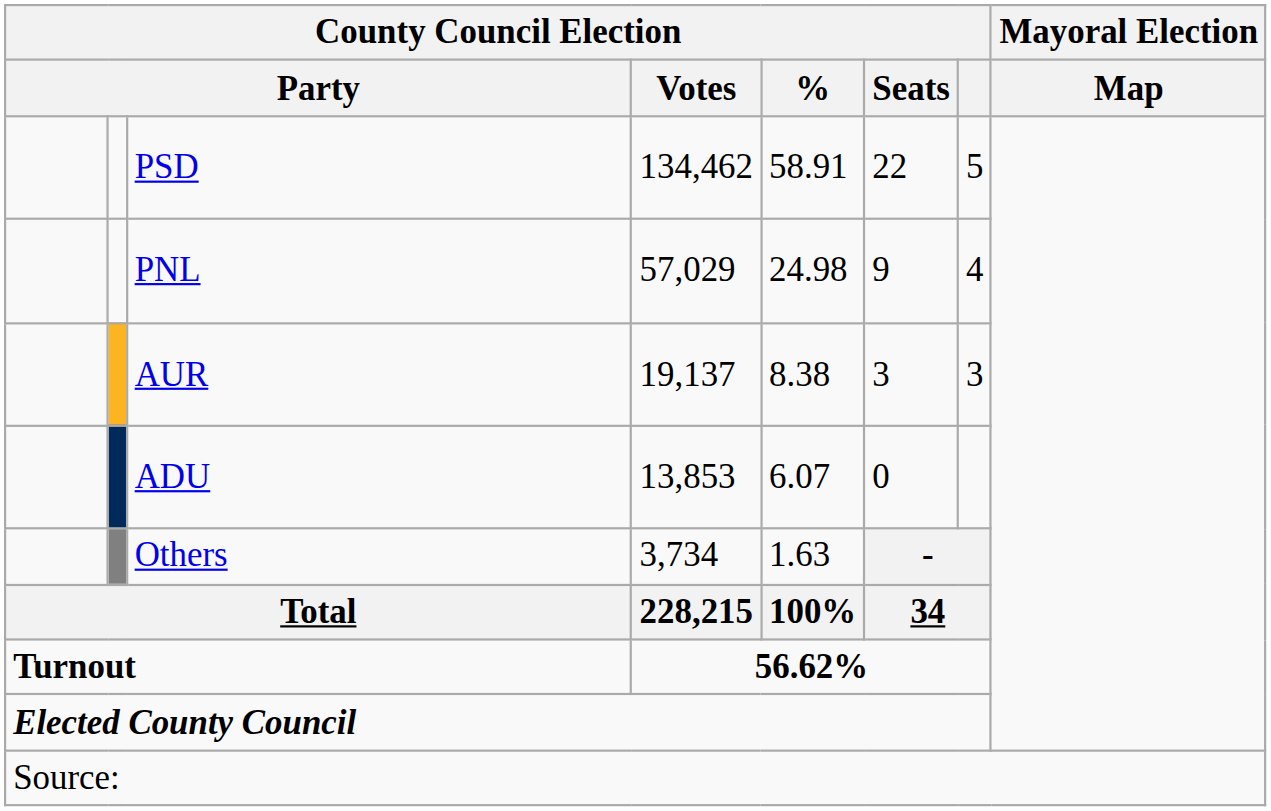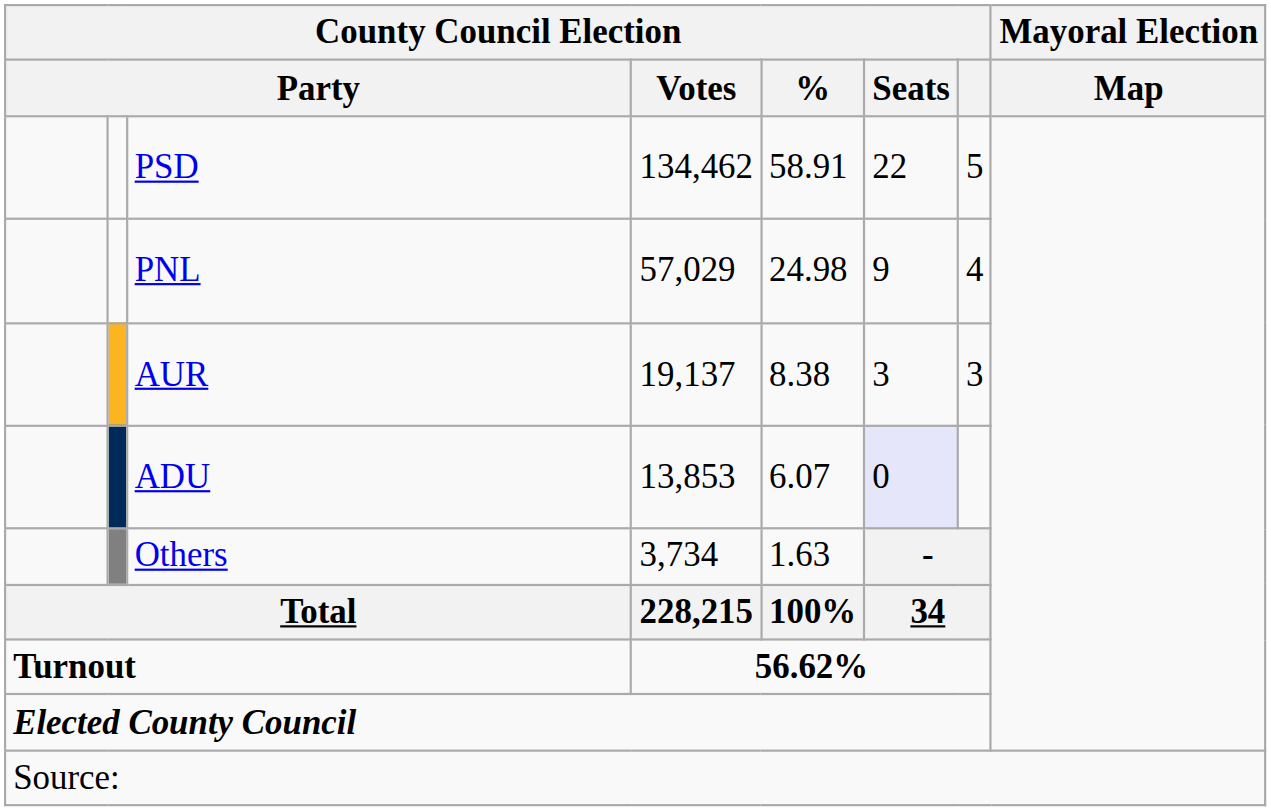(881, 476) no background -> (881, 476) lavender background
